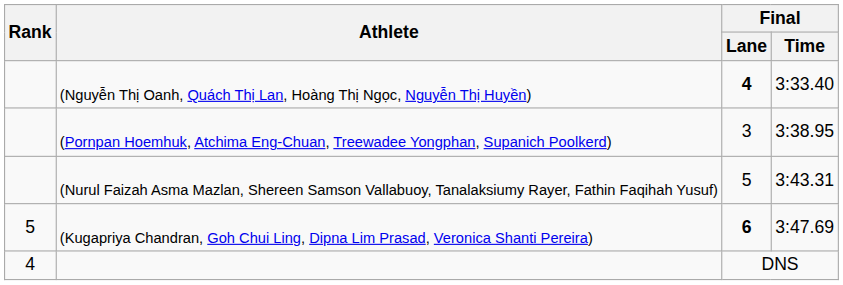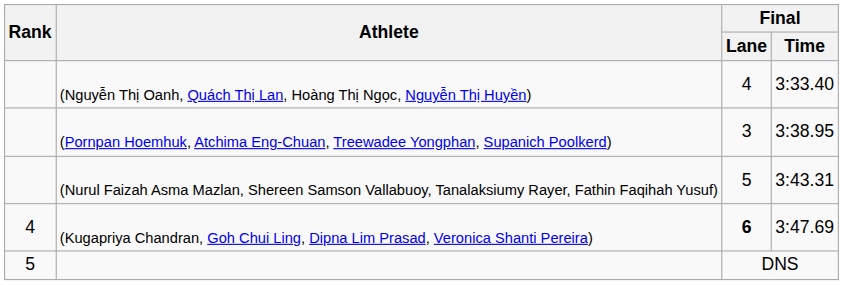(747, 84) bold -> (747, 84) normal
(30, 227) 5 -> (30, 227) 4
(30, 265) 4 -> (30, 265) 5
